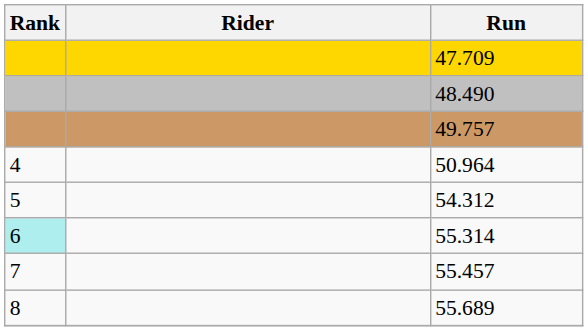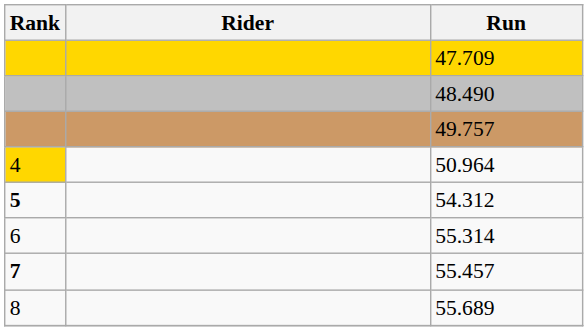(15, 164) no background -> (15, 164) gold background
(15, 200) normal -> (15, 200) bold
(15, 236) paleturquoise background -> (15, 236) no background
(15, 271) normal -> (15, 271) bold
